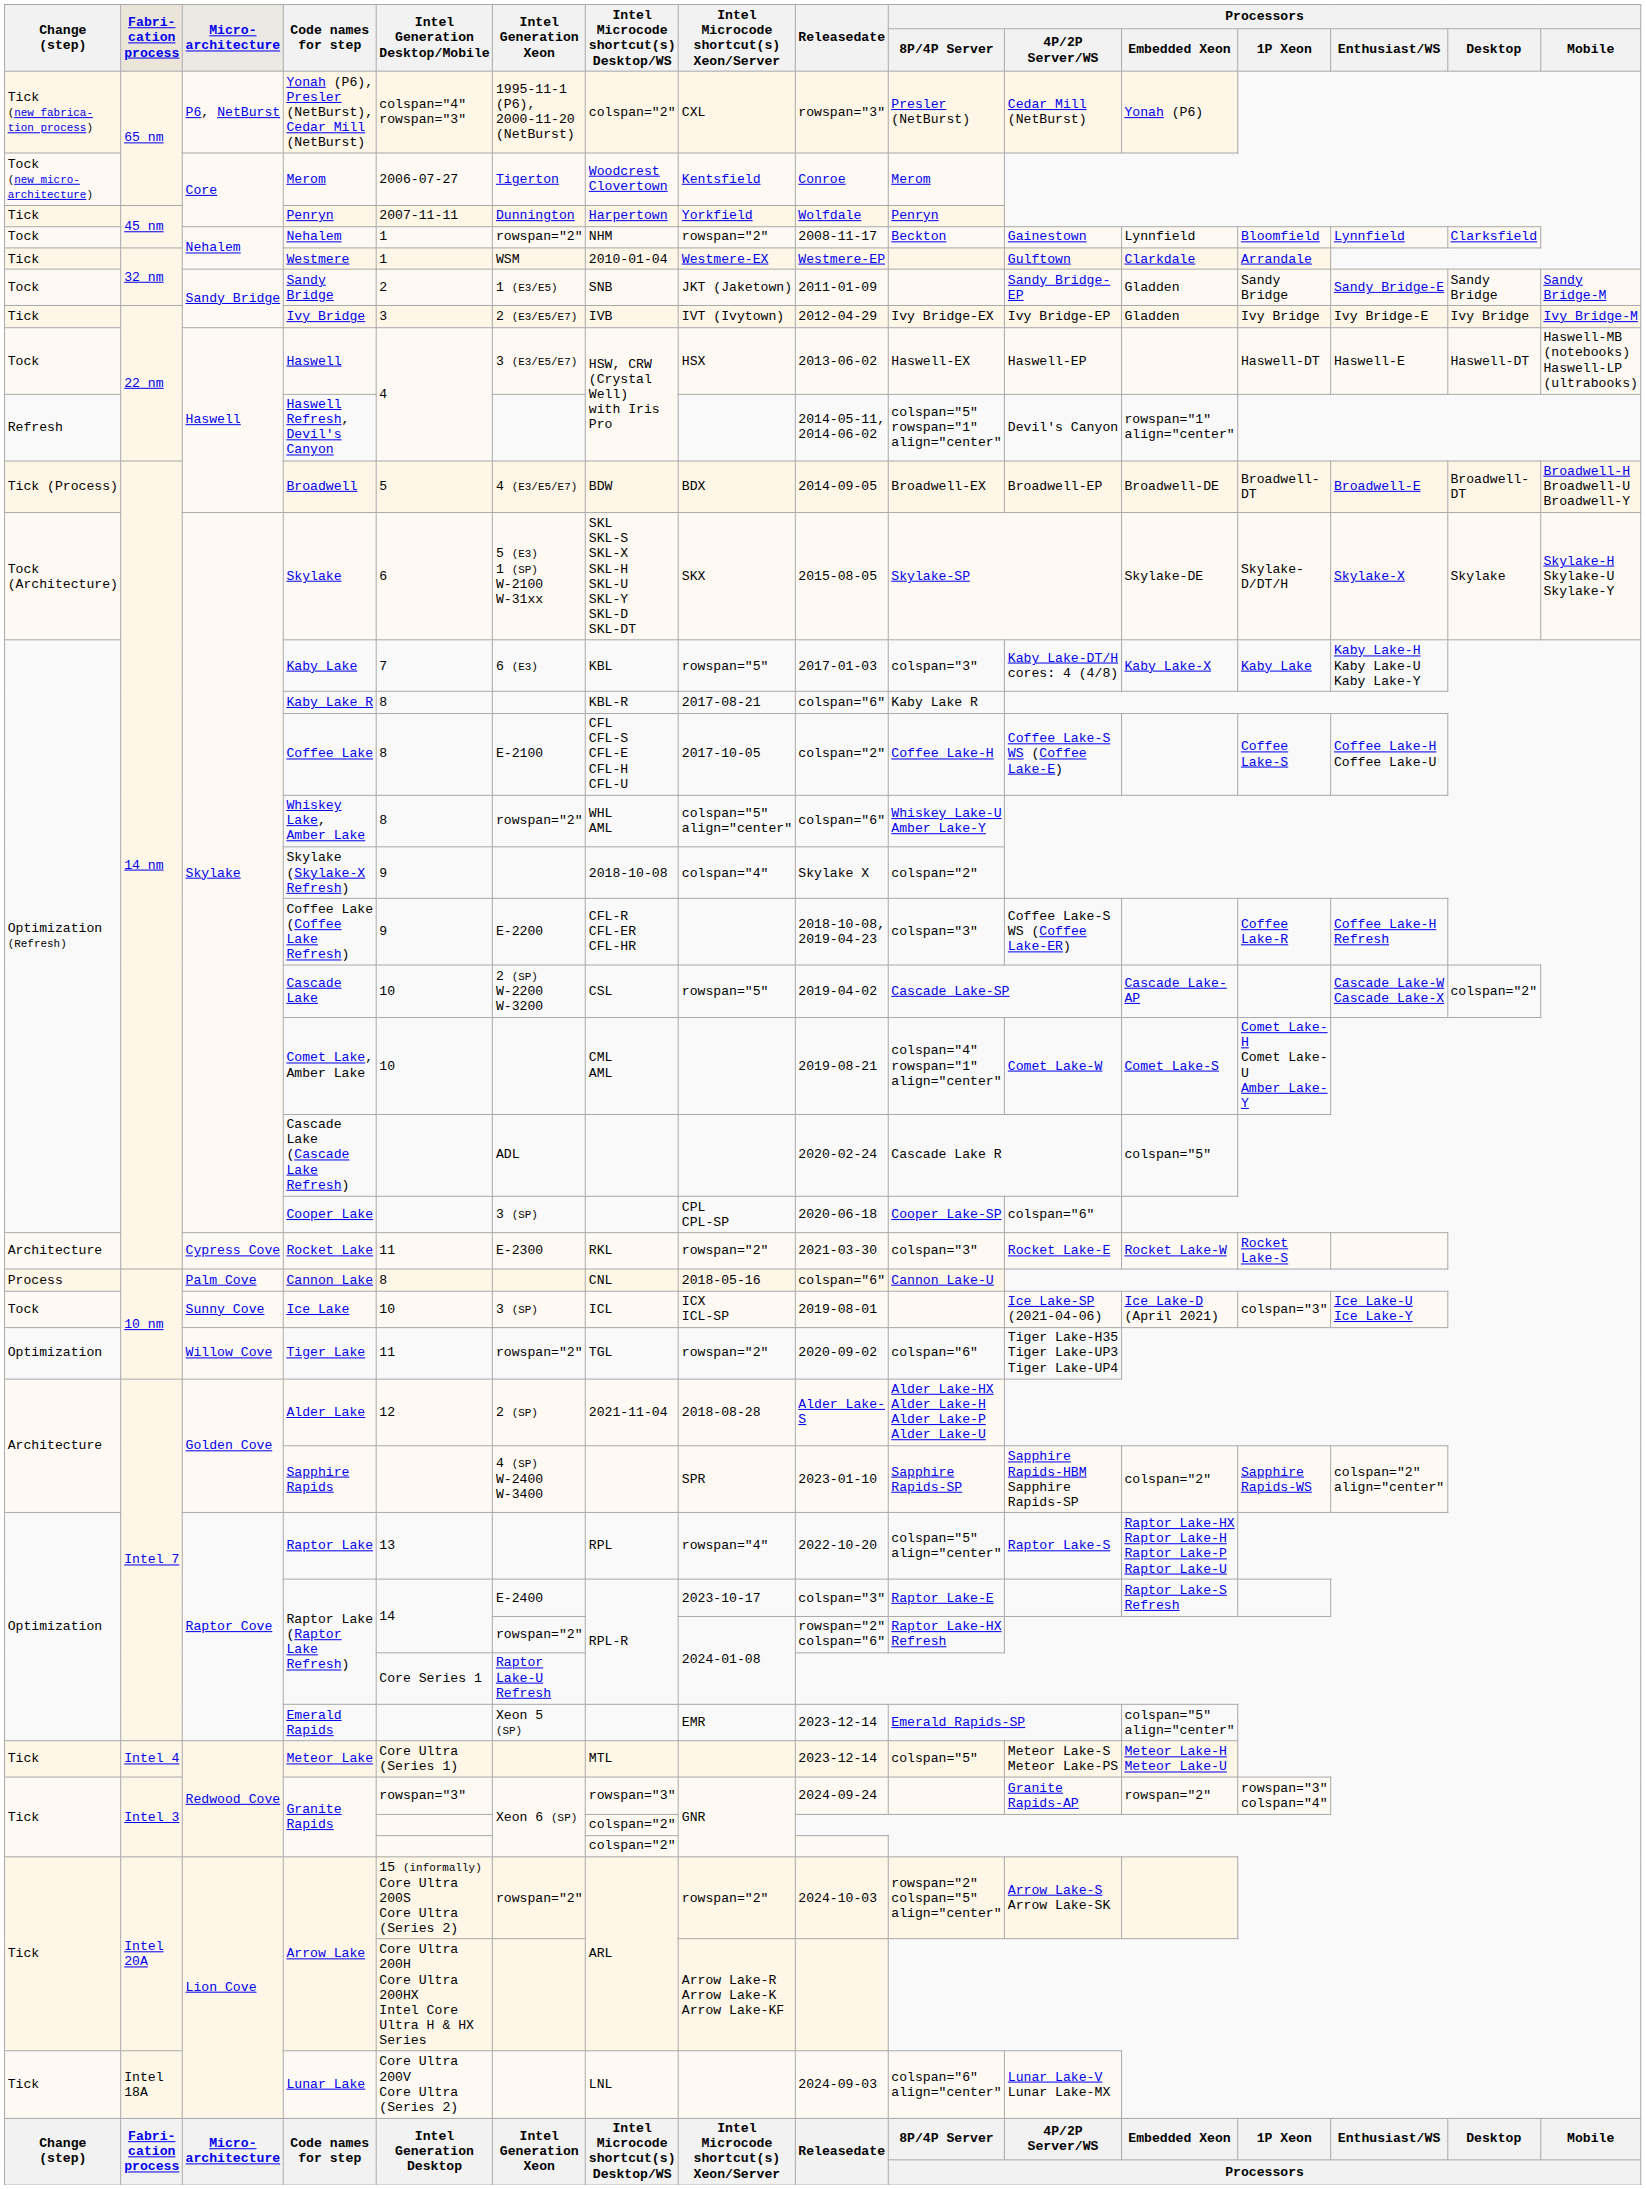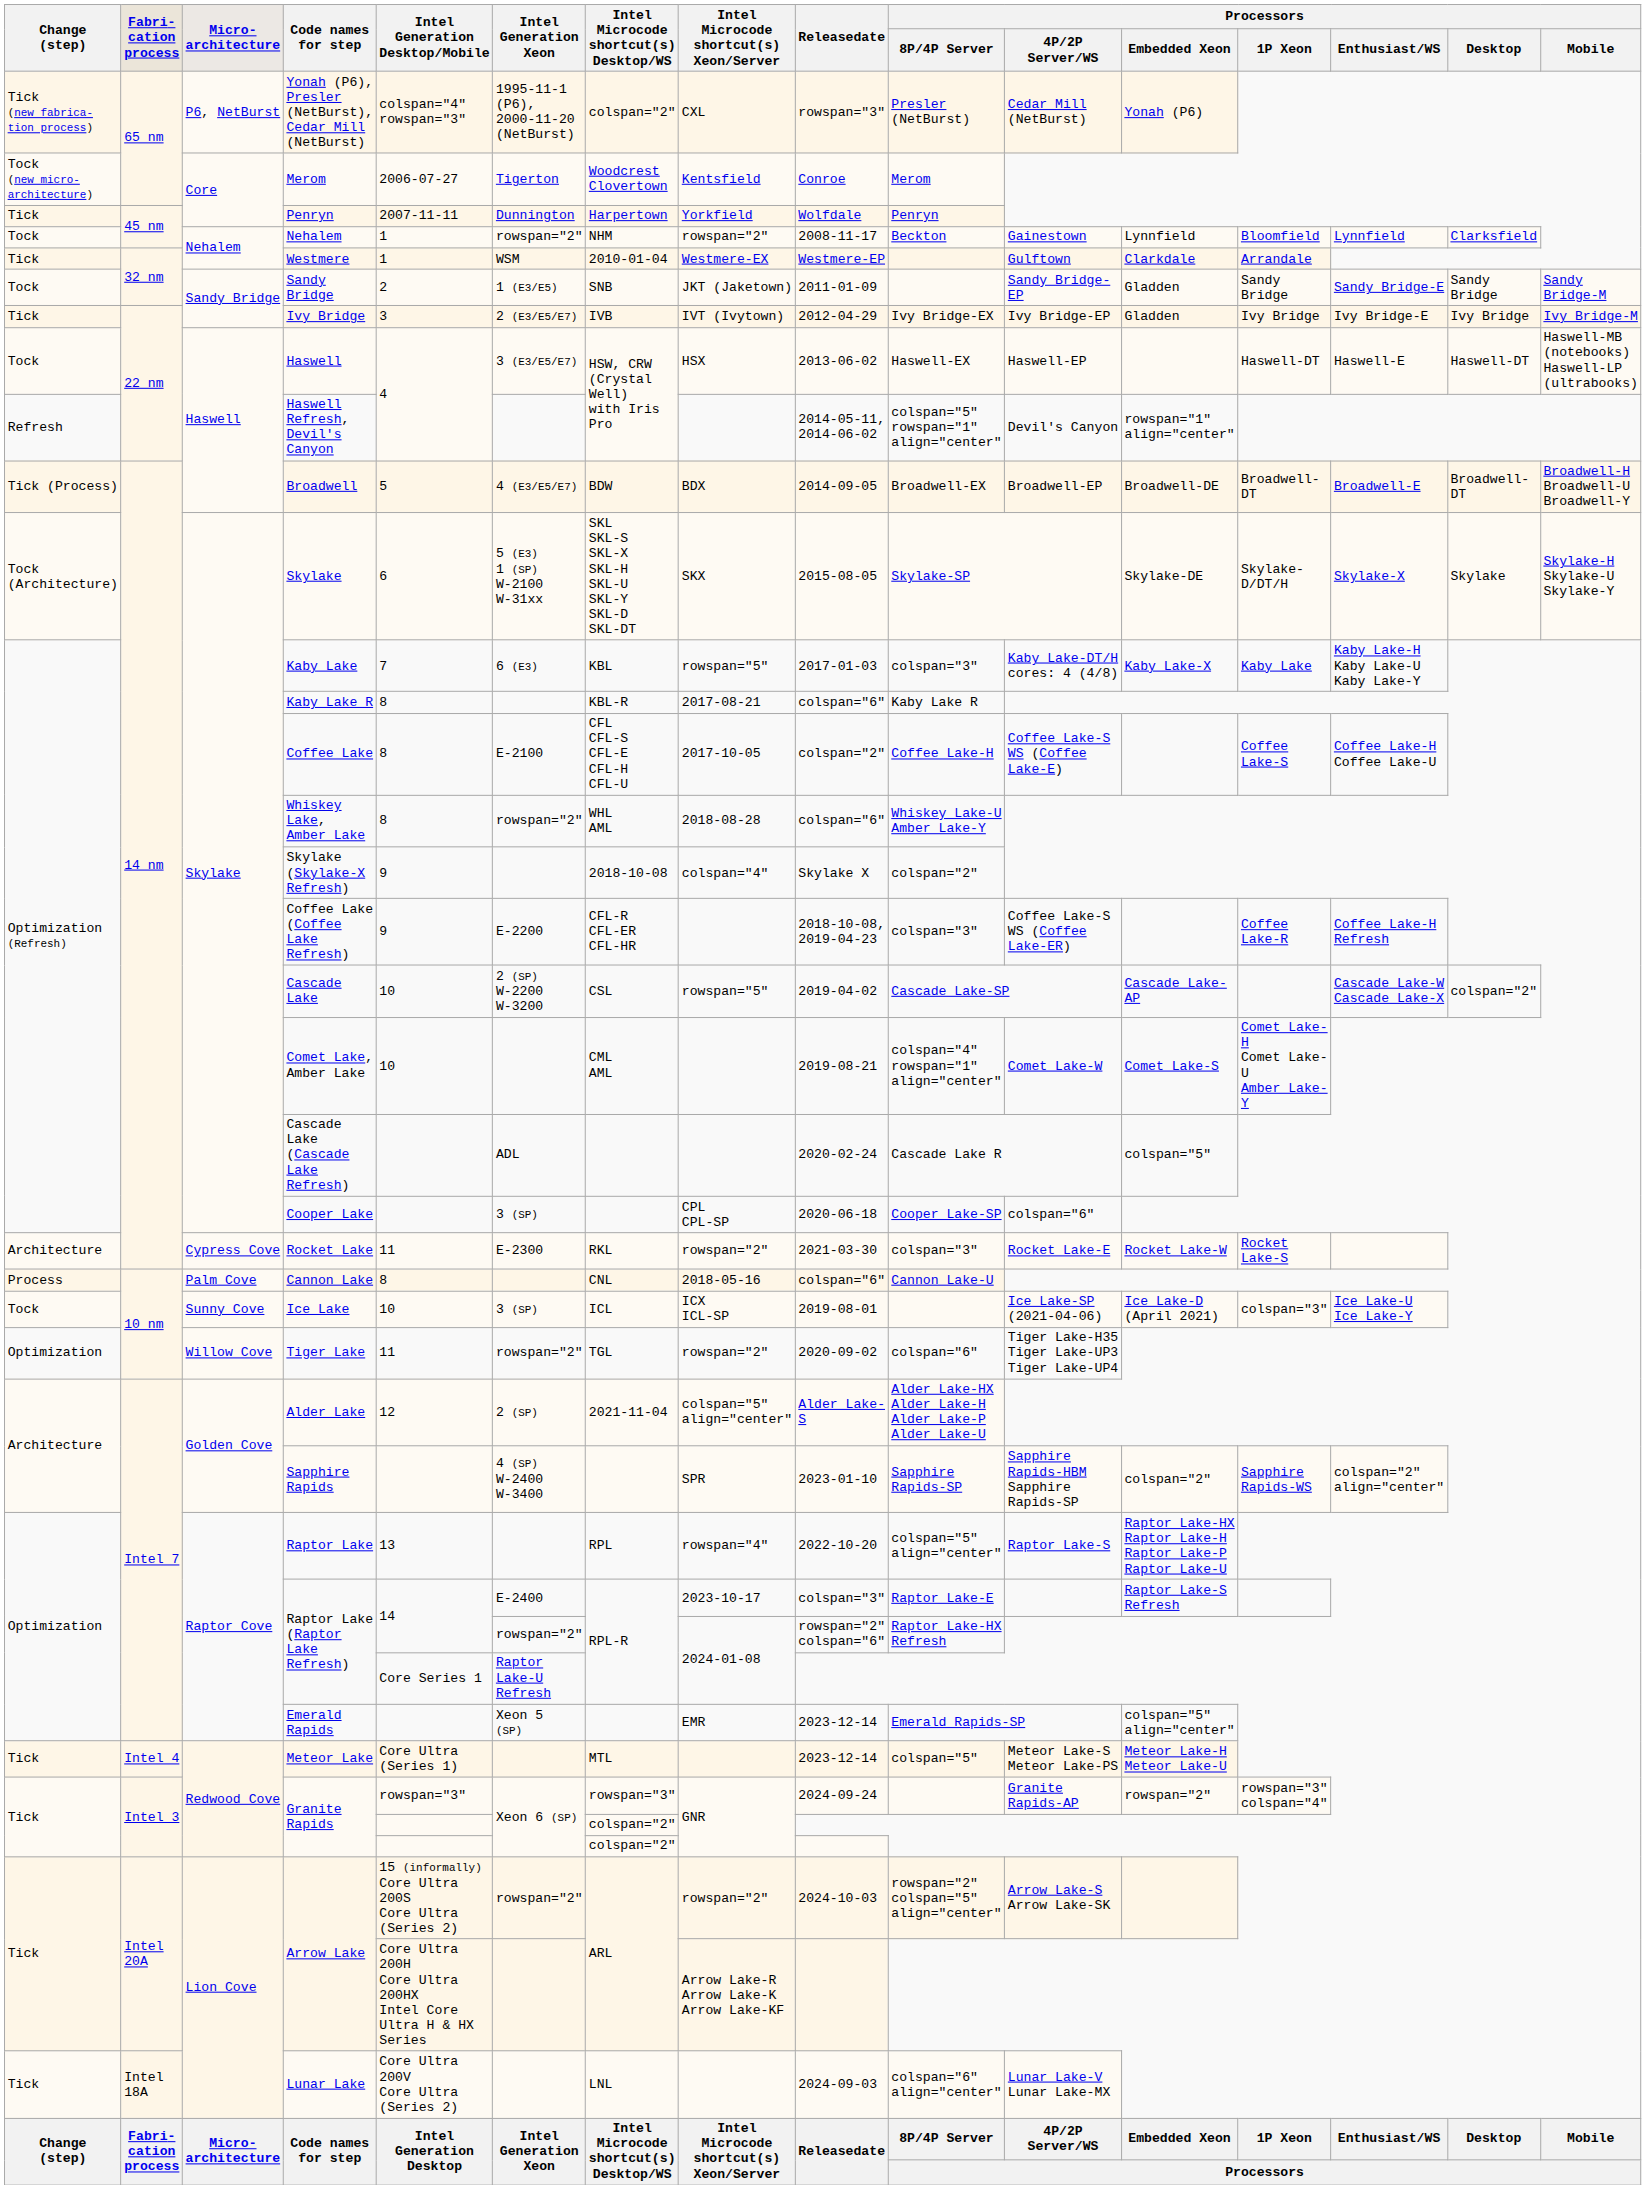(737, 821) colspan="5" align="center" -> (721, 821) 2018-08-28
(721, 1412) 2018-08-28 -> (737, 1412) colspan="5" align="center"
